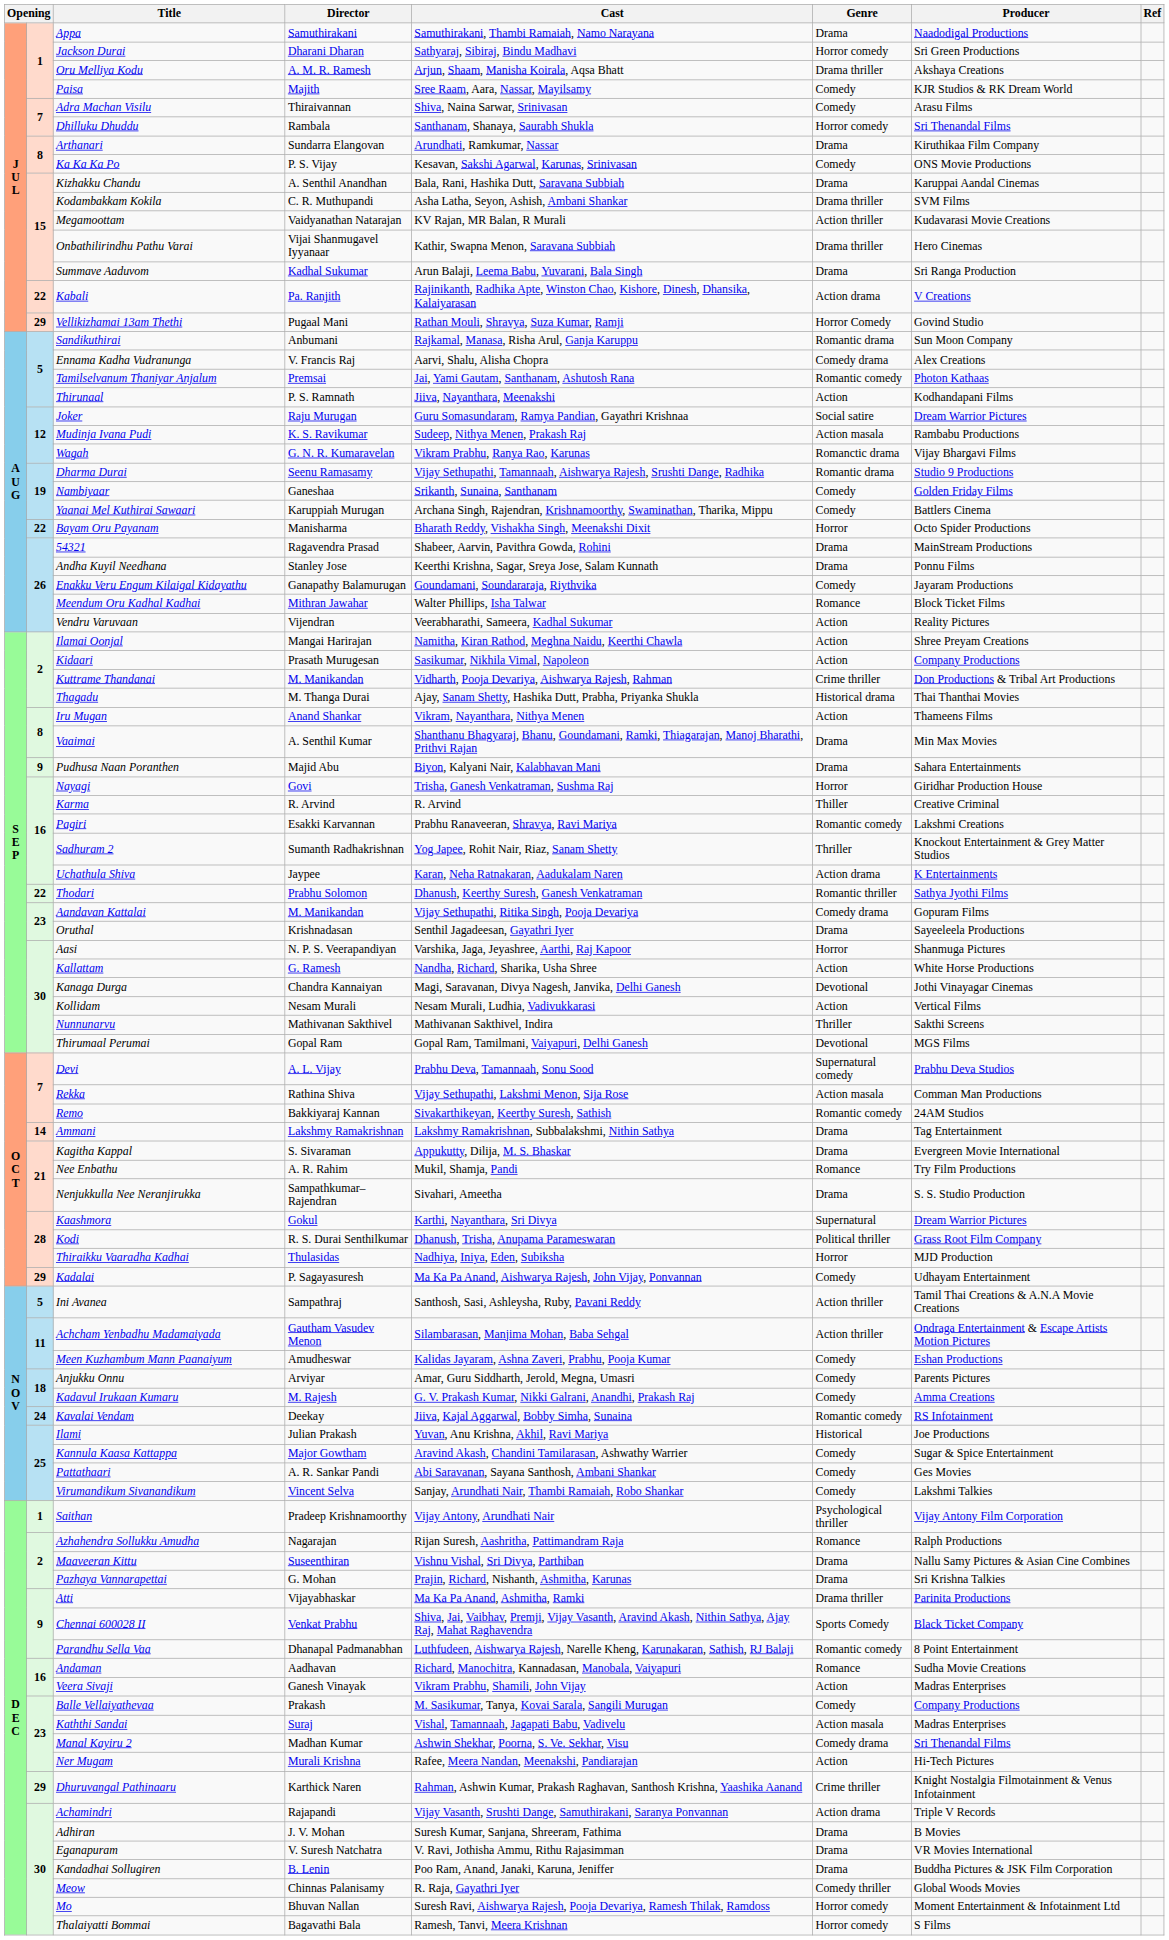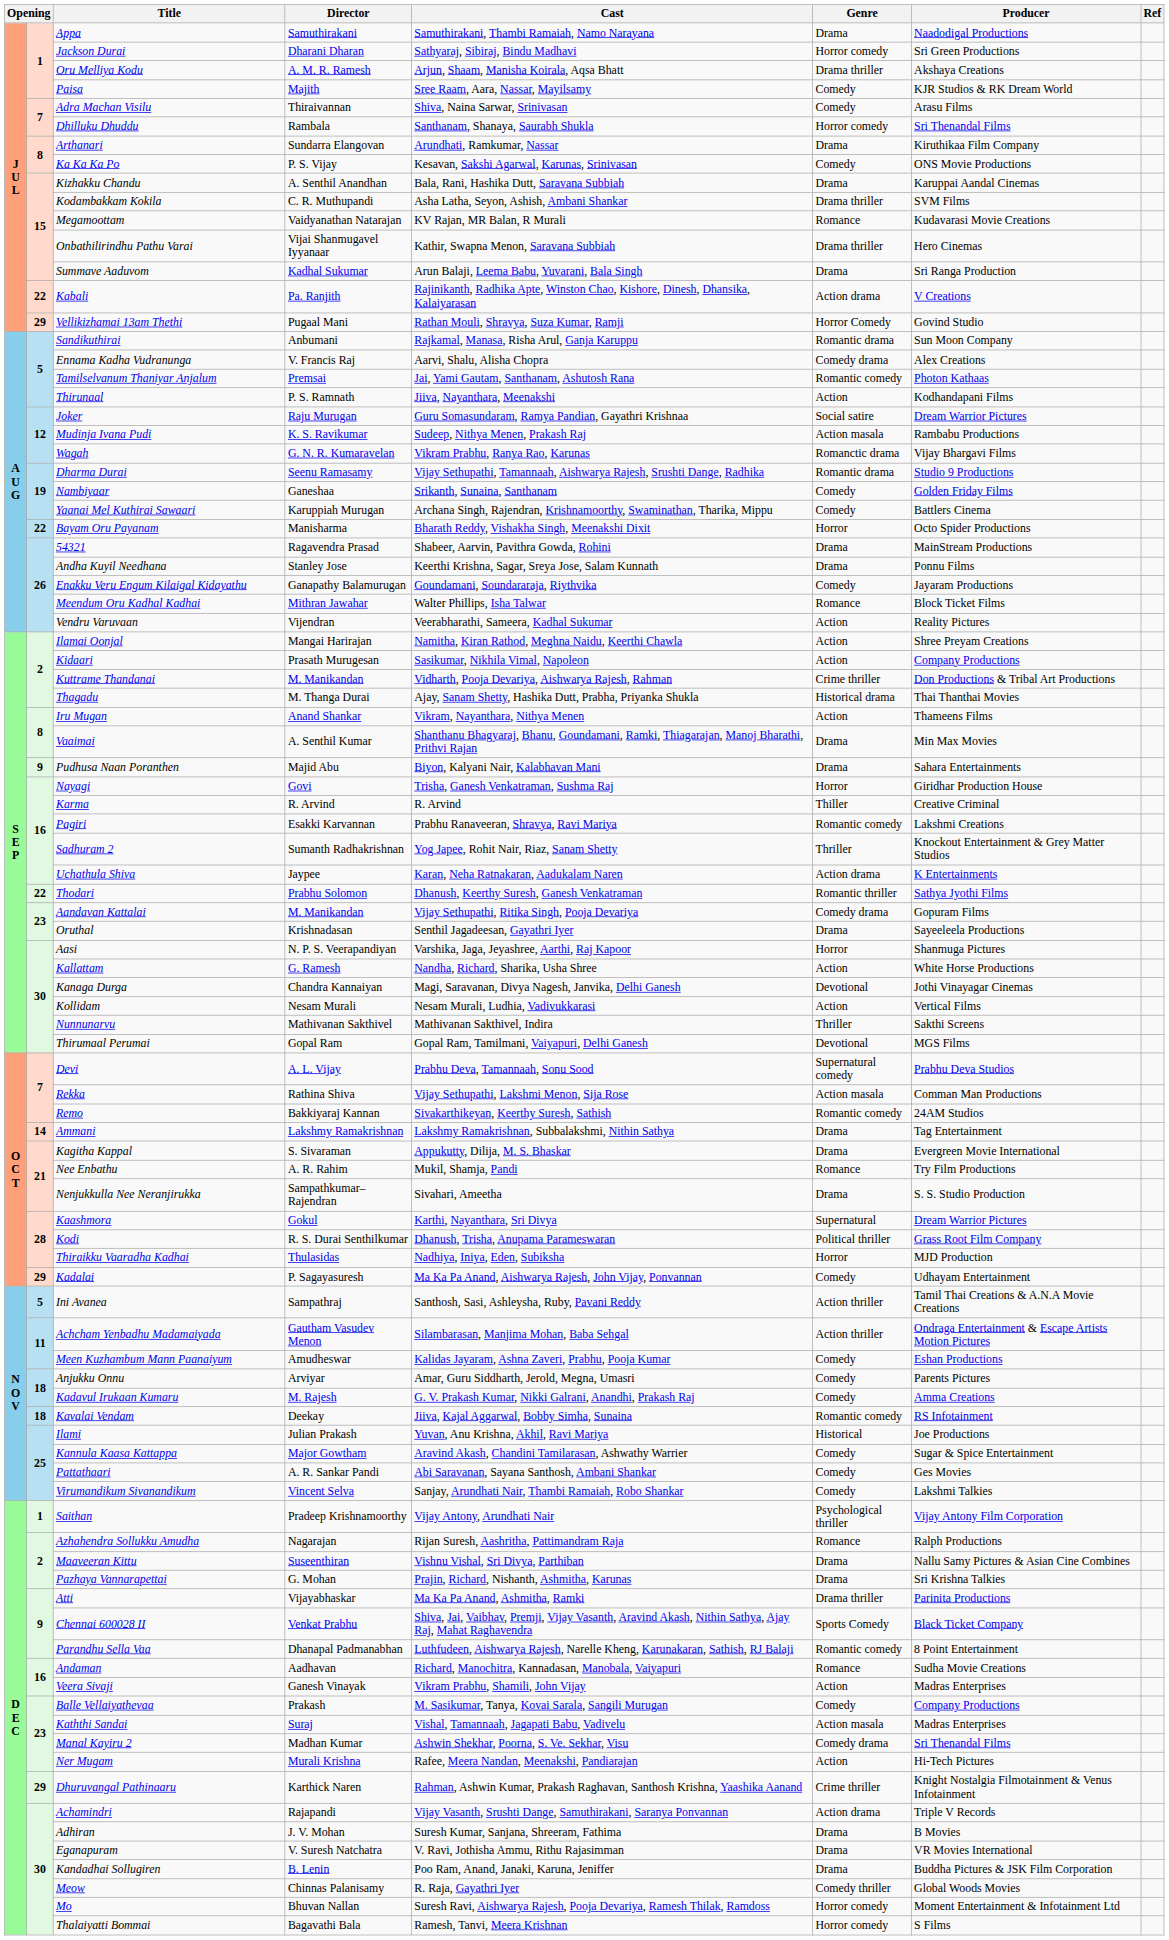(849, 220) Action thriller -> (838, 220) Romance
(40, 1416) 24 -> (40, 1416) 18
